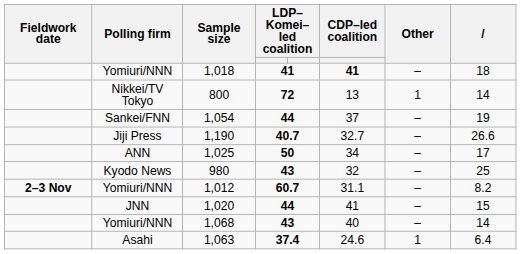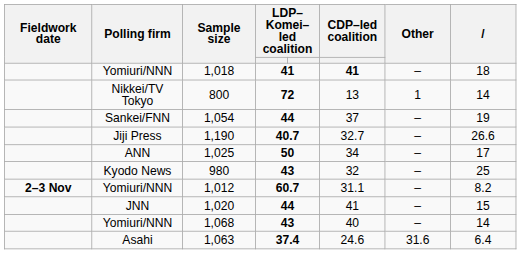(418, 241) 1 -> (418, 241) 31.6
